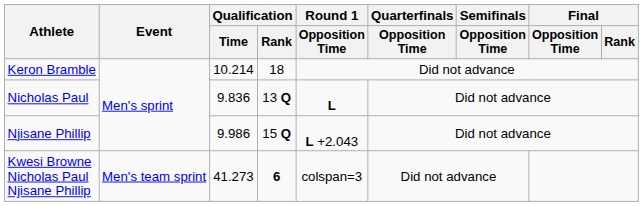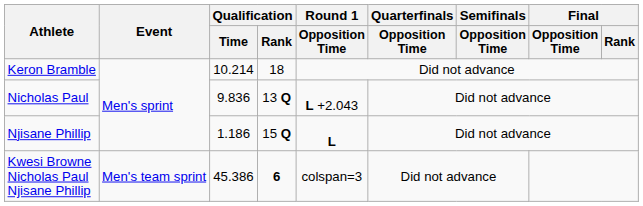(332, 105) L -> (332, 105) L +2.043
(233, 134) 9.986 -> (233, 134) 1.186
(332, 141) L +2.043 -> (332, 141) L
(233, 177) 41.273 -> (233, 177) 45.386
